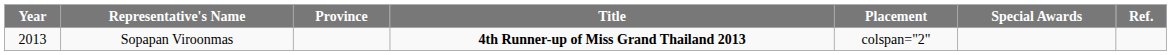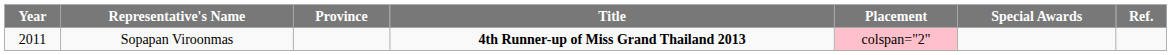(32, 39) 2013 -> (32, 39) 2011
(896, 39) no background -> (896, 39) pink background
